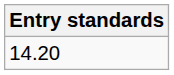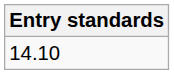(35, 52) 14.20 -> (35, 52) 14.10
